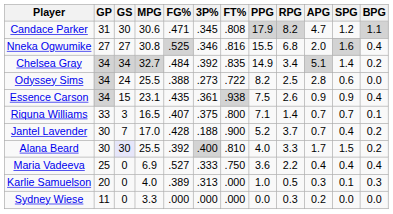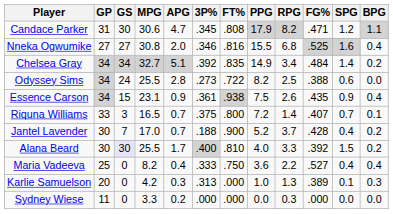columns swapped: (179, 13) <-> (318, 13)
(262, 115) 7.1 -> (261, 115) 7.2
(149, 166) 6.9 -> (149, 166) 8.2
(149, 183) 4.0 -> (149, 183) 4.2
(290, 183) 0.5 -> (289, 183) 1.3
